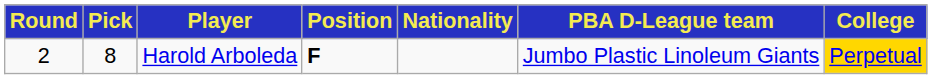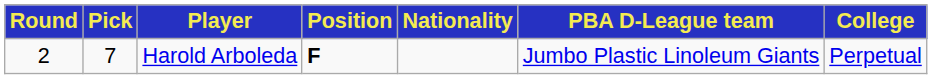(110, 55) 8 -> (110, 55) 7
(876, 55) gold background -> (876, 55) no background
